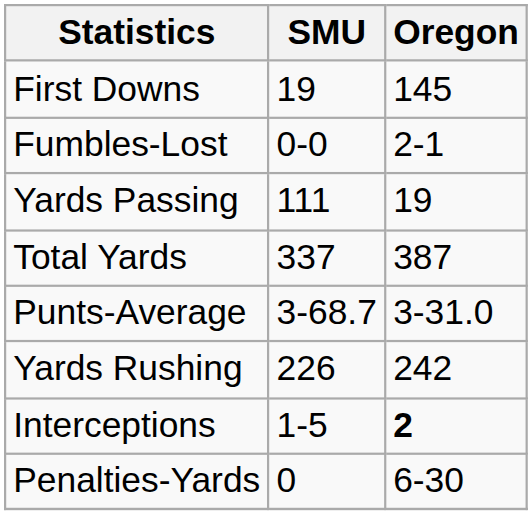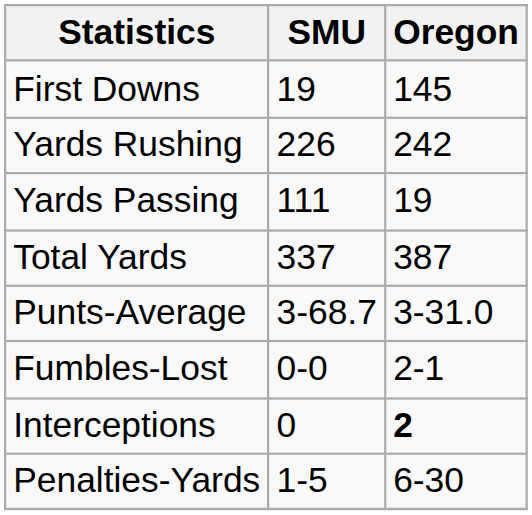rows swapped: (128, 369) <-> (120, 144)
(302, 425) 1-5 -> (286, 425) 0
(286, 481) 0 -> (302, 481) 1-5
